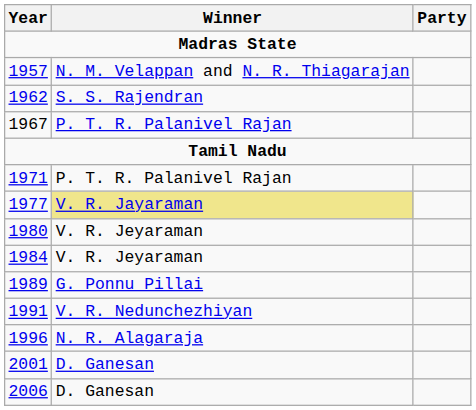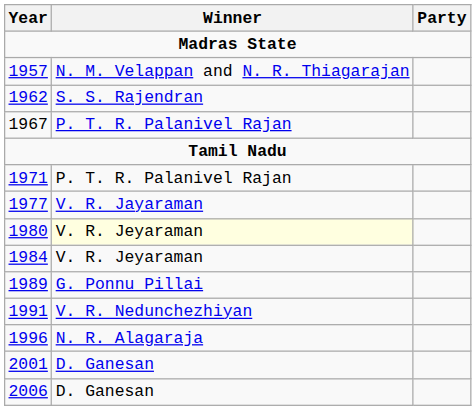(129, 205) khaki background -> (129, 205) no background
(129, 232) no background -> (129, 232) lightyellow background
